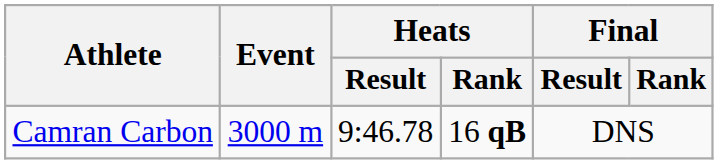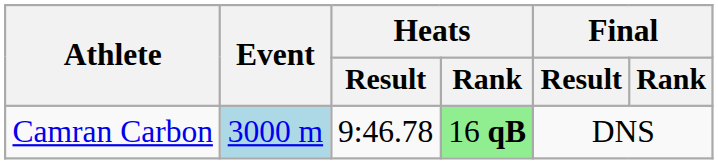(275, 132) no background -> (275, 132) lightblue background
(487, 132) no background -> (487, 132) lightgreen background
